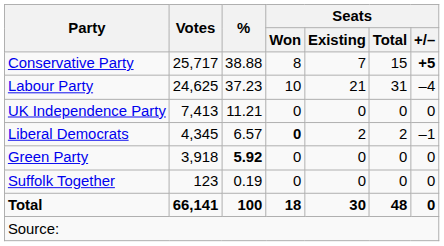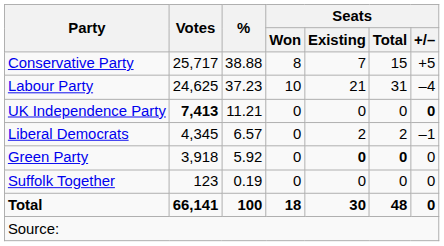(427, 63) bold -> (427, 63) normal
(200, 110) normal -> (200, 110) bold
(431, 110) normal -> (431, 110) bold
(297, 134) bold -> (297, 134) normal
(248, 157) bold -> (248, 157) normal
(362, 157) normal -> (362, 157) bold
(403, 157) normal -> (403, 157) bold
